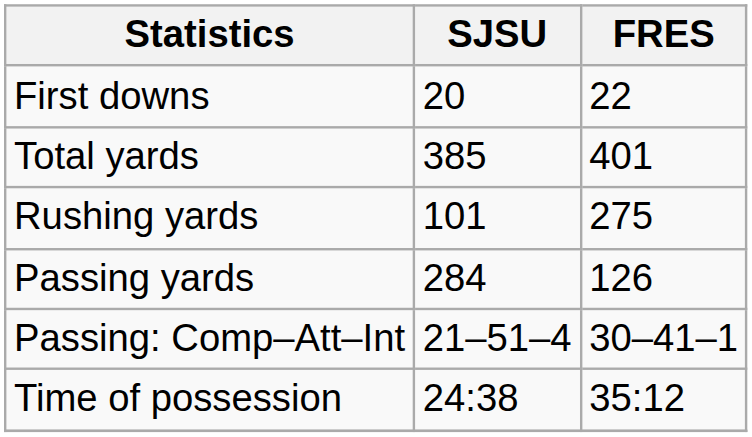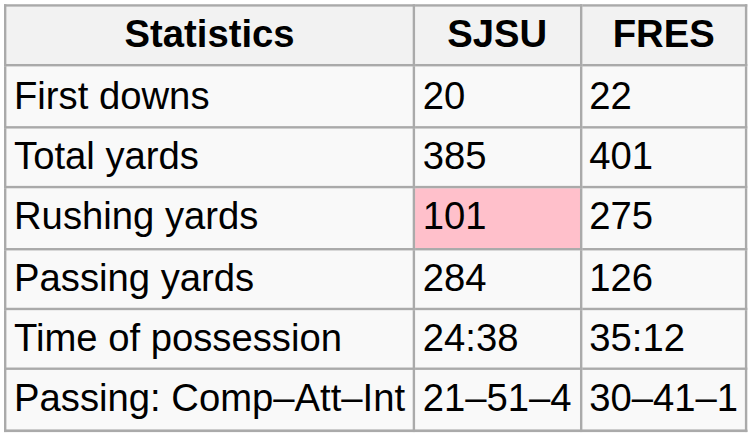(455, 217) no background -> (455, 217) pink background
rows swapped: (210, 338) <-> (178, 398)
